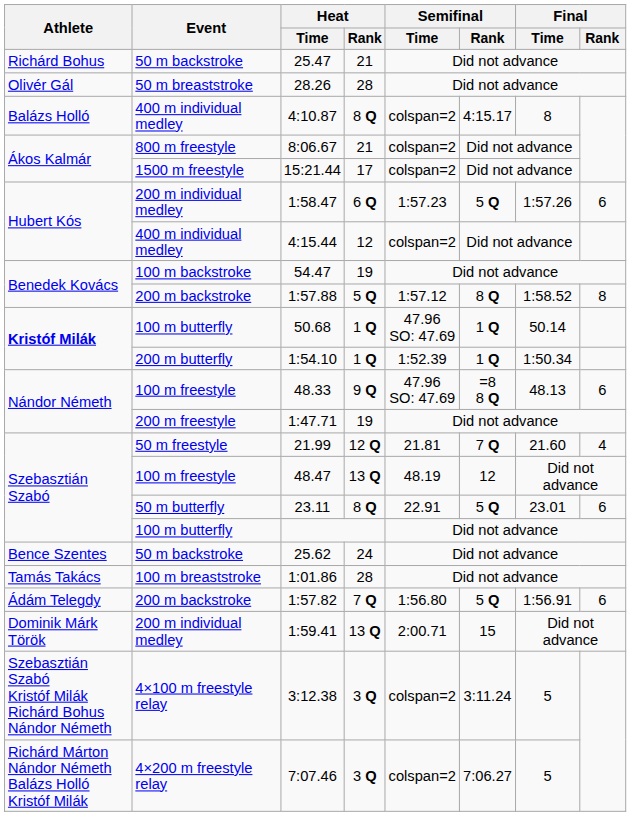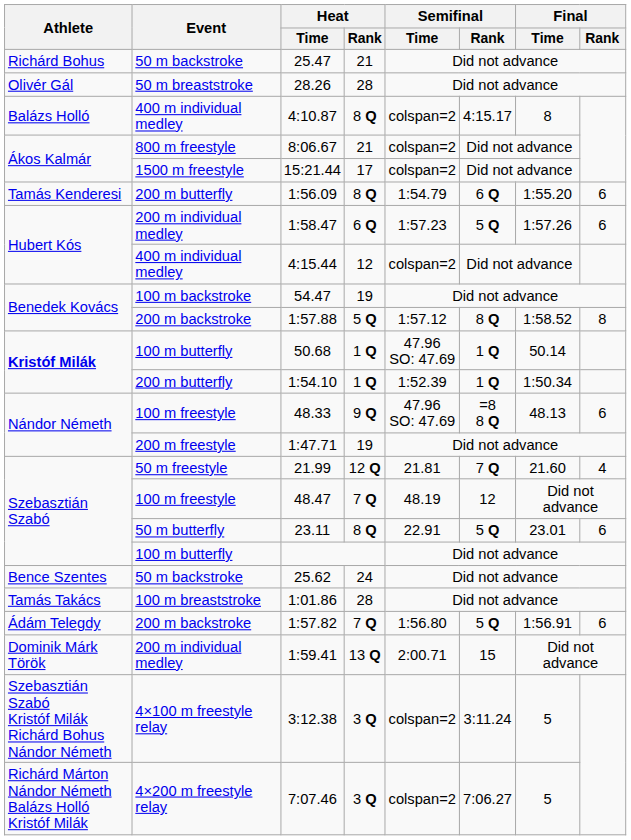+ row: (312, 194)
(365, 476) 13 Q -> (365, 499) 7 Q
